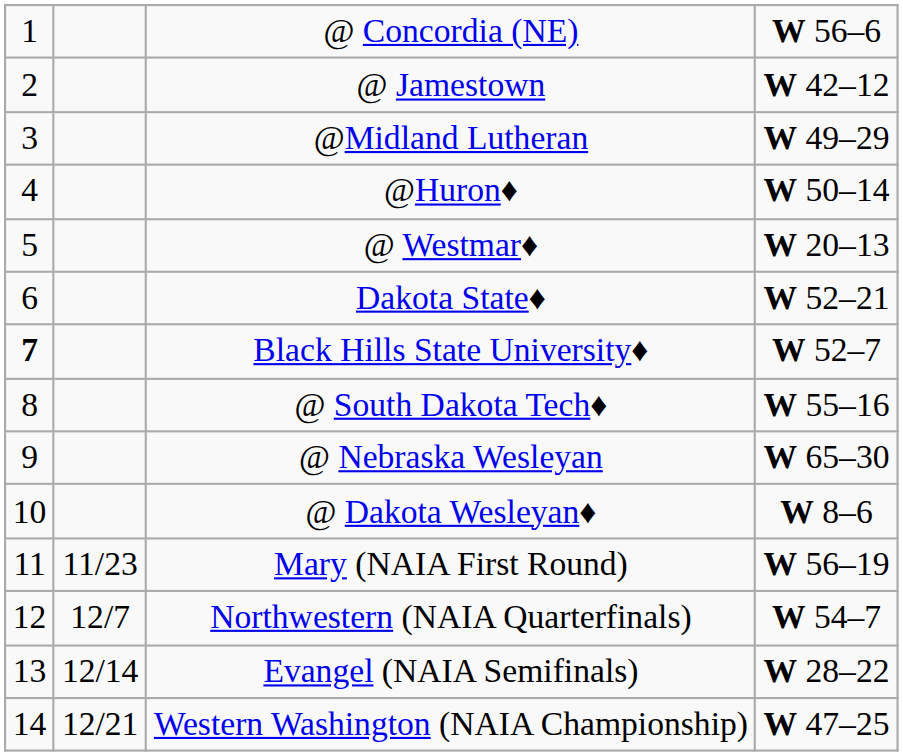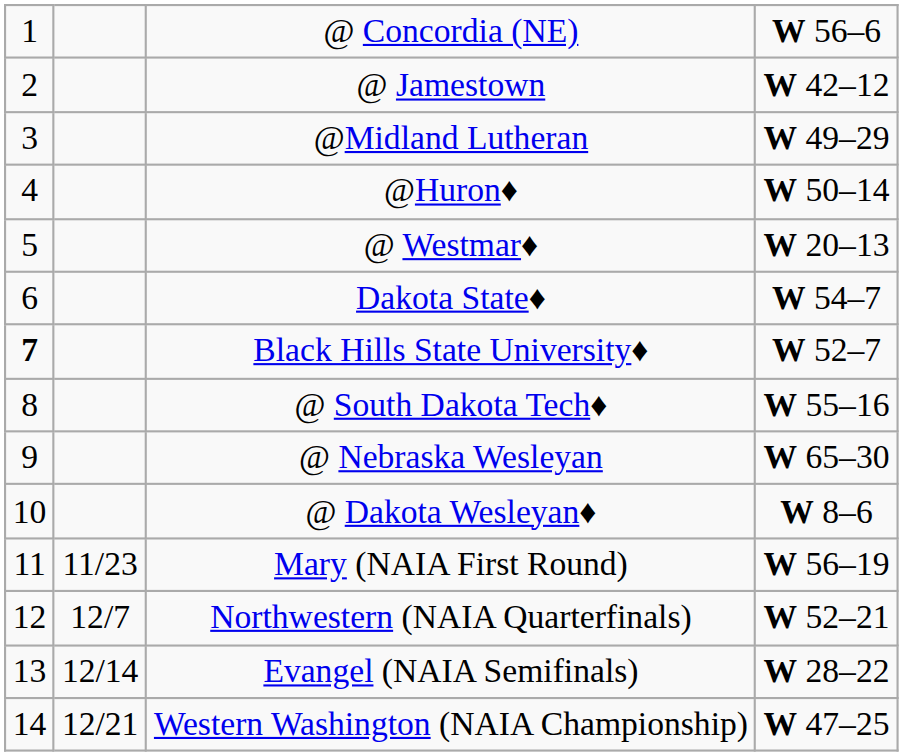(826, 297) W 52–21 -> (826, 297) W 54–7
(826, 617) W 54–7 -> (826, 617) W 52–21
